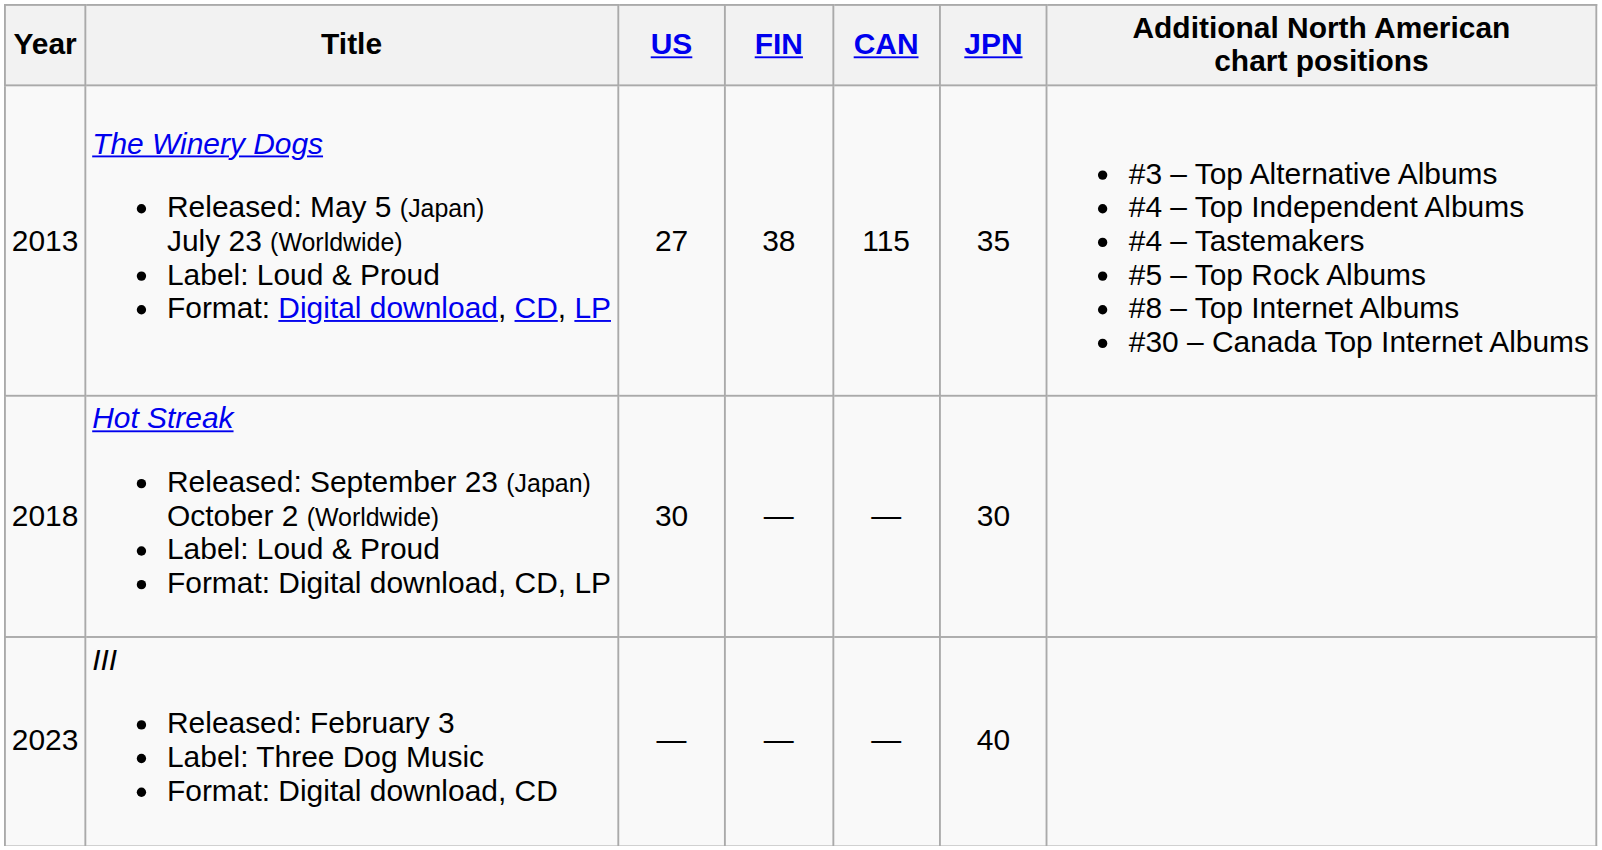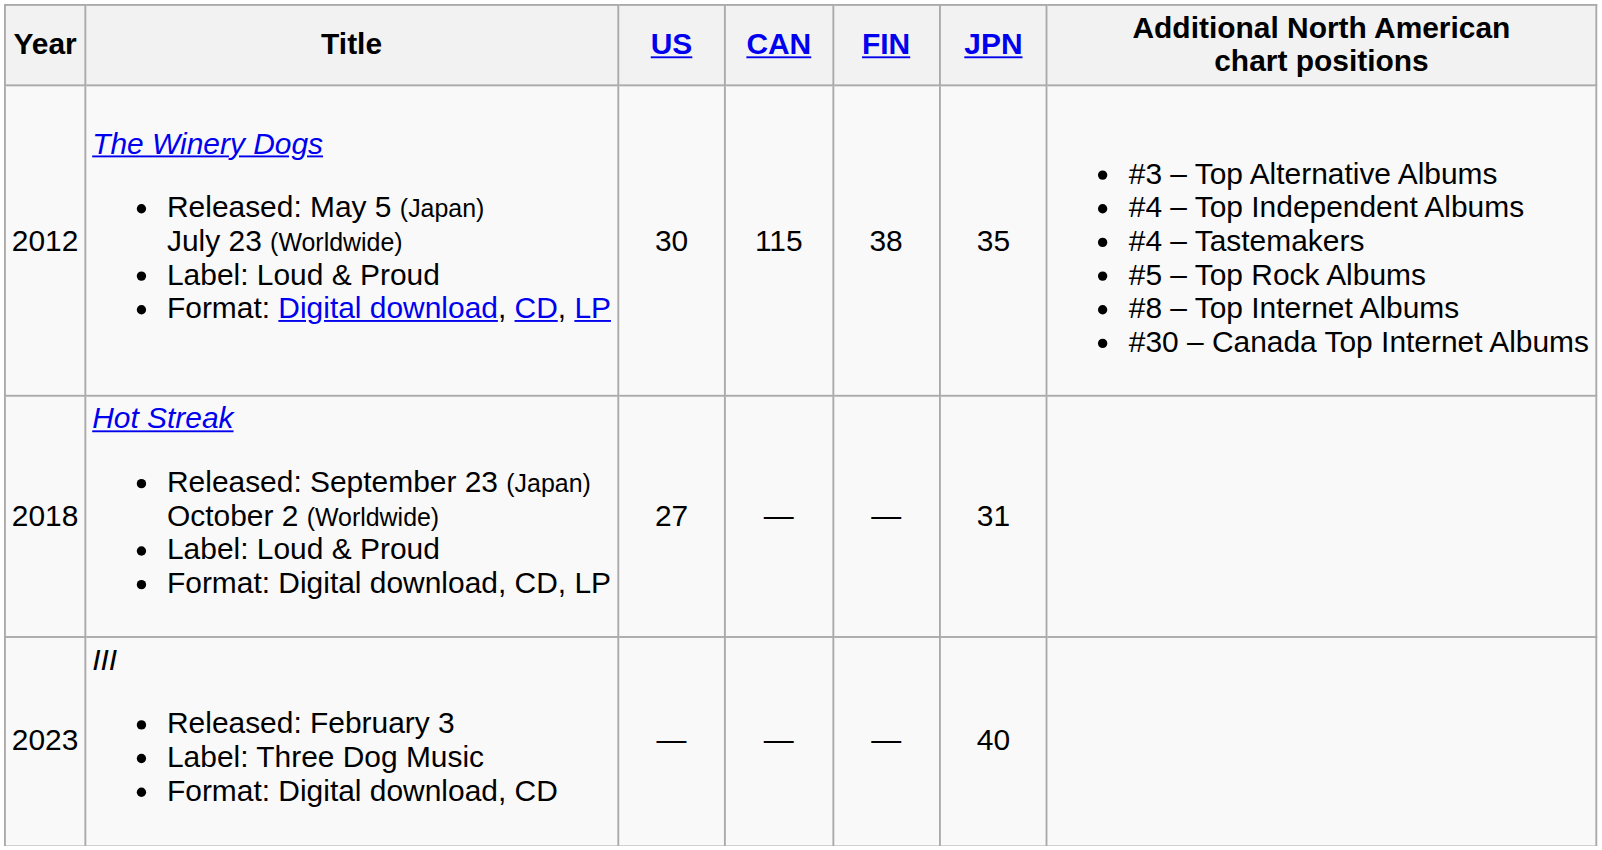columns swapped: (886, 45) <-> (779, 45)
(45, 240) 2013 -> (45, 240) 2012
(672, 240) 27 -> (672, 240) 30
(672, 515) 30 -> (672, 515) 27
(993, 515) 30 -> (993, 515) 31
